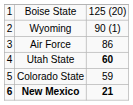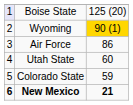(9, 12) no background -> (9, 12) lavender background
(108, 28) no background -> (108, 28) gold background
(108, 60) bold -> (108, 60) normal
